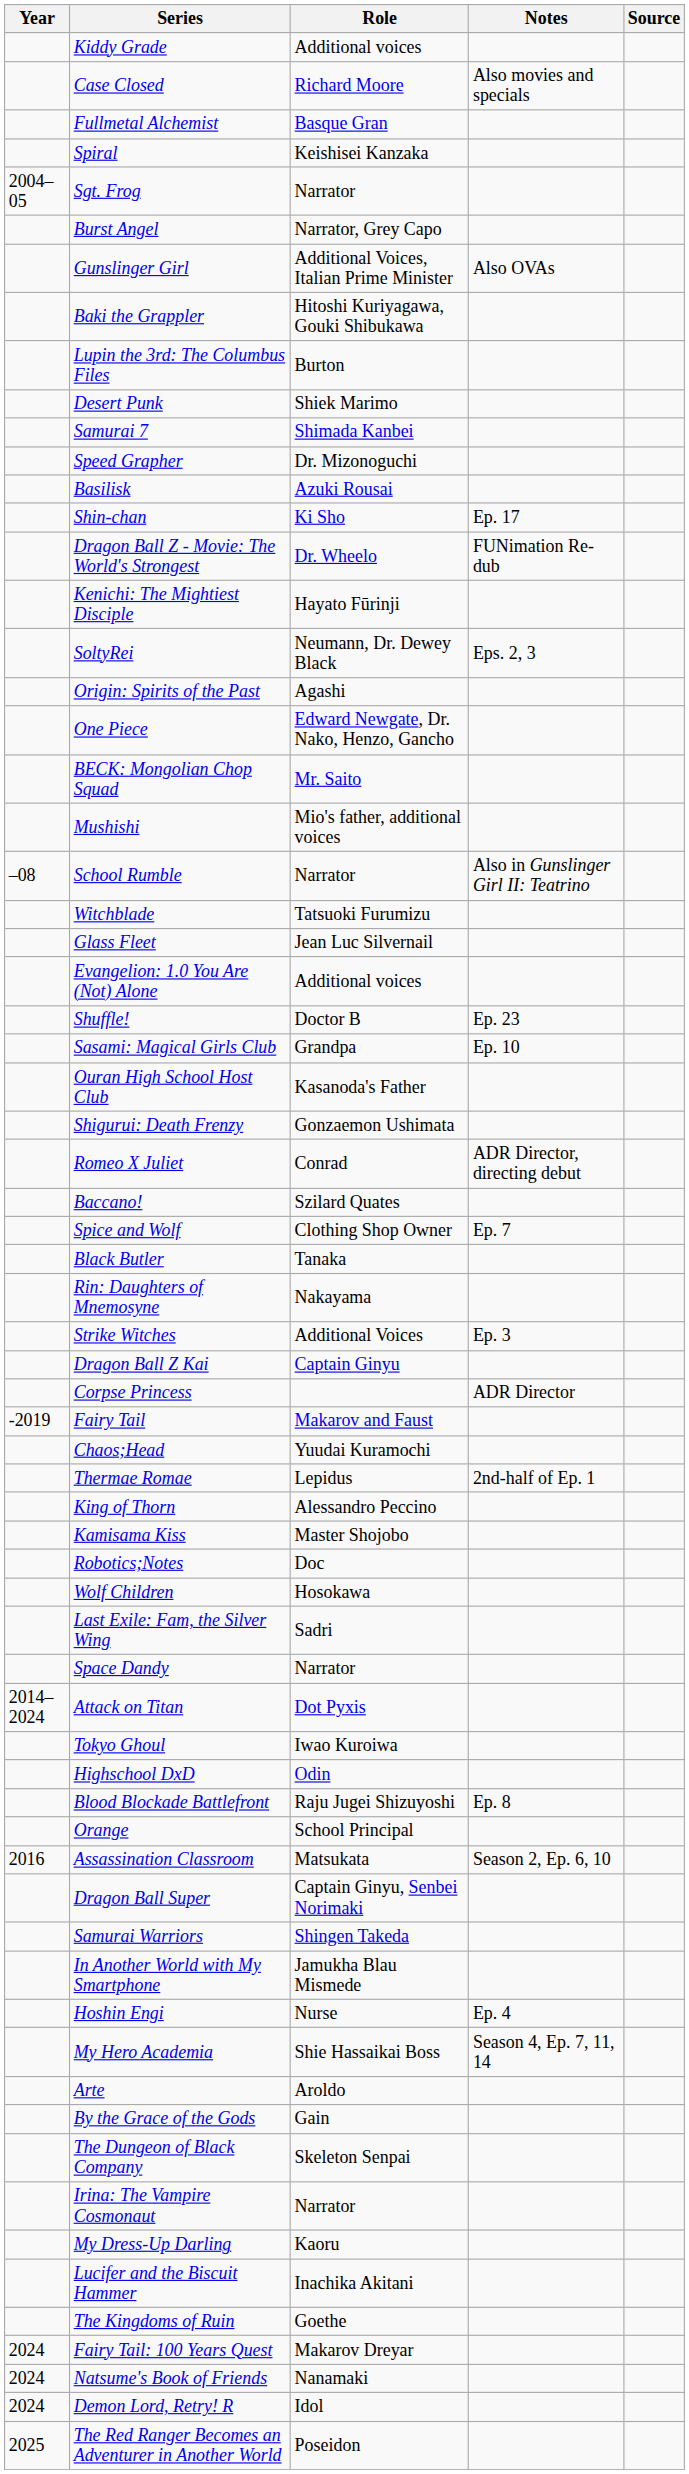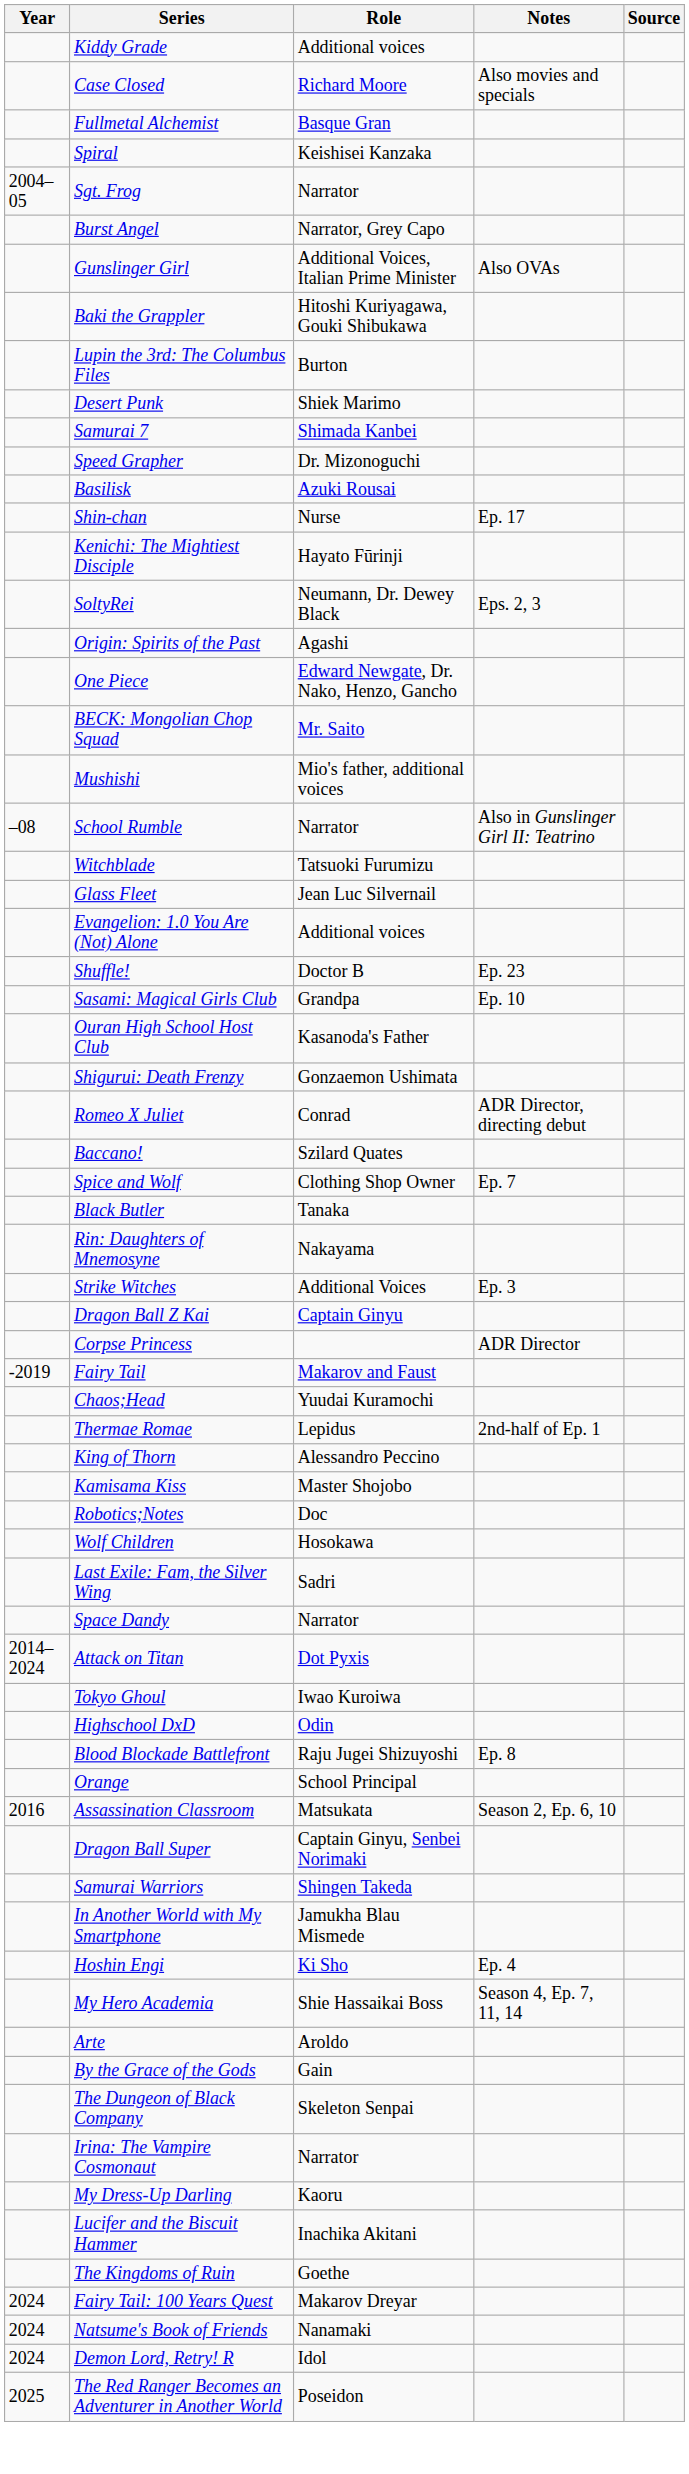(320, 517) Ki Sho -> (319, 517) Nurse
- row: (174, 555)
(316, 2013) Nurse -> (323, 1964) Ki Sho
